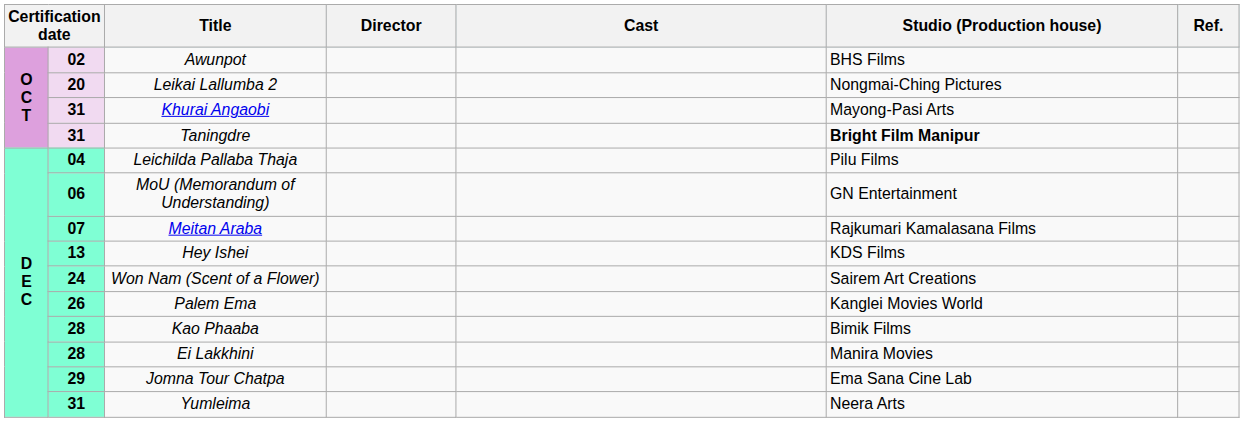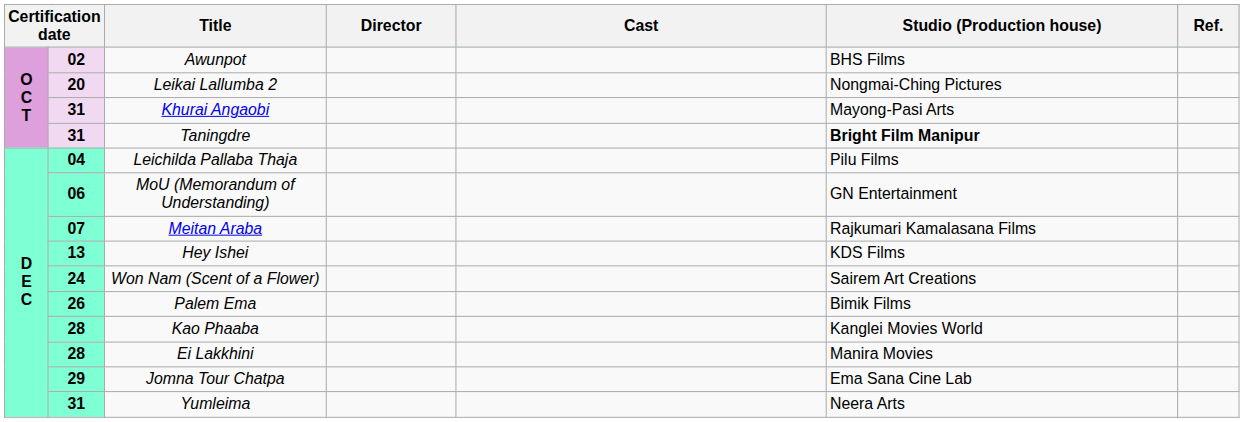(906, 303) Kanglei Movies World -> (871, 303) Bimik Films
(871, 329) Bimik Films -> (906, 329) Kanglei Movies World
